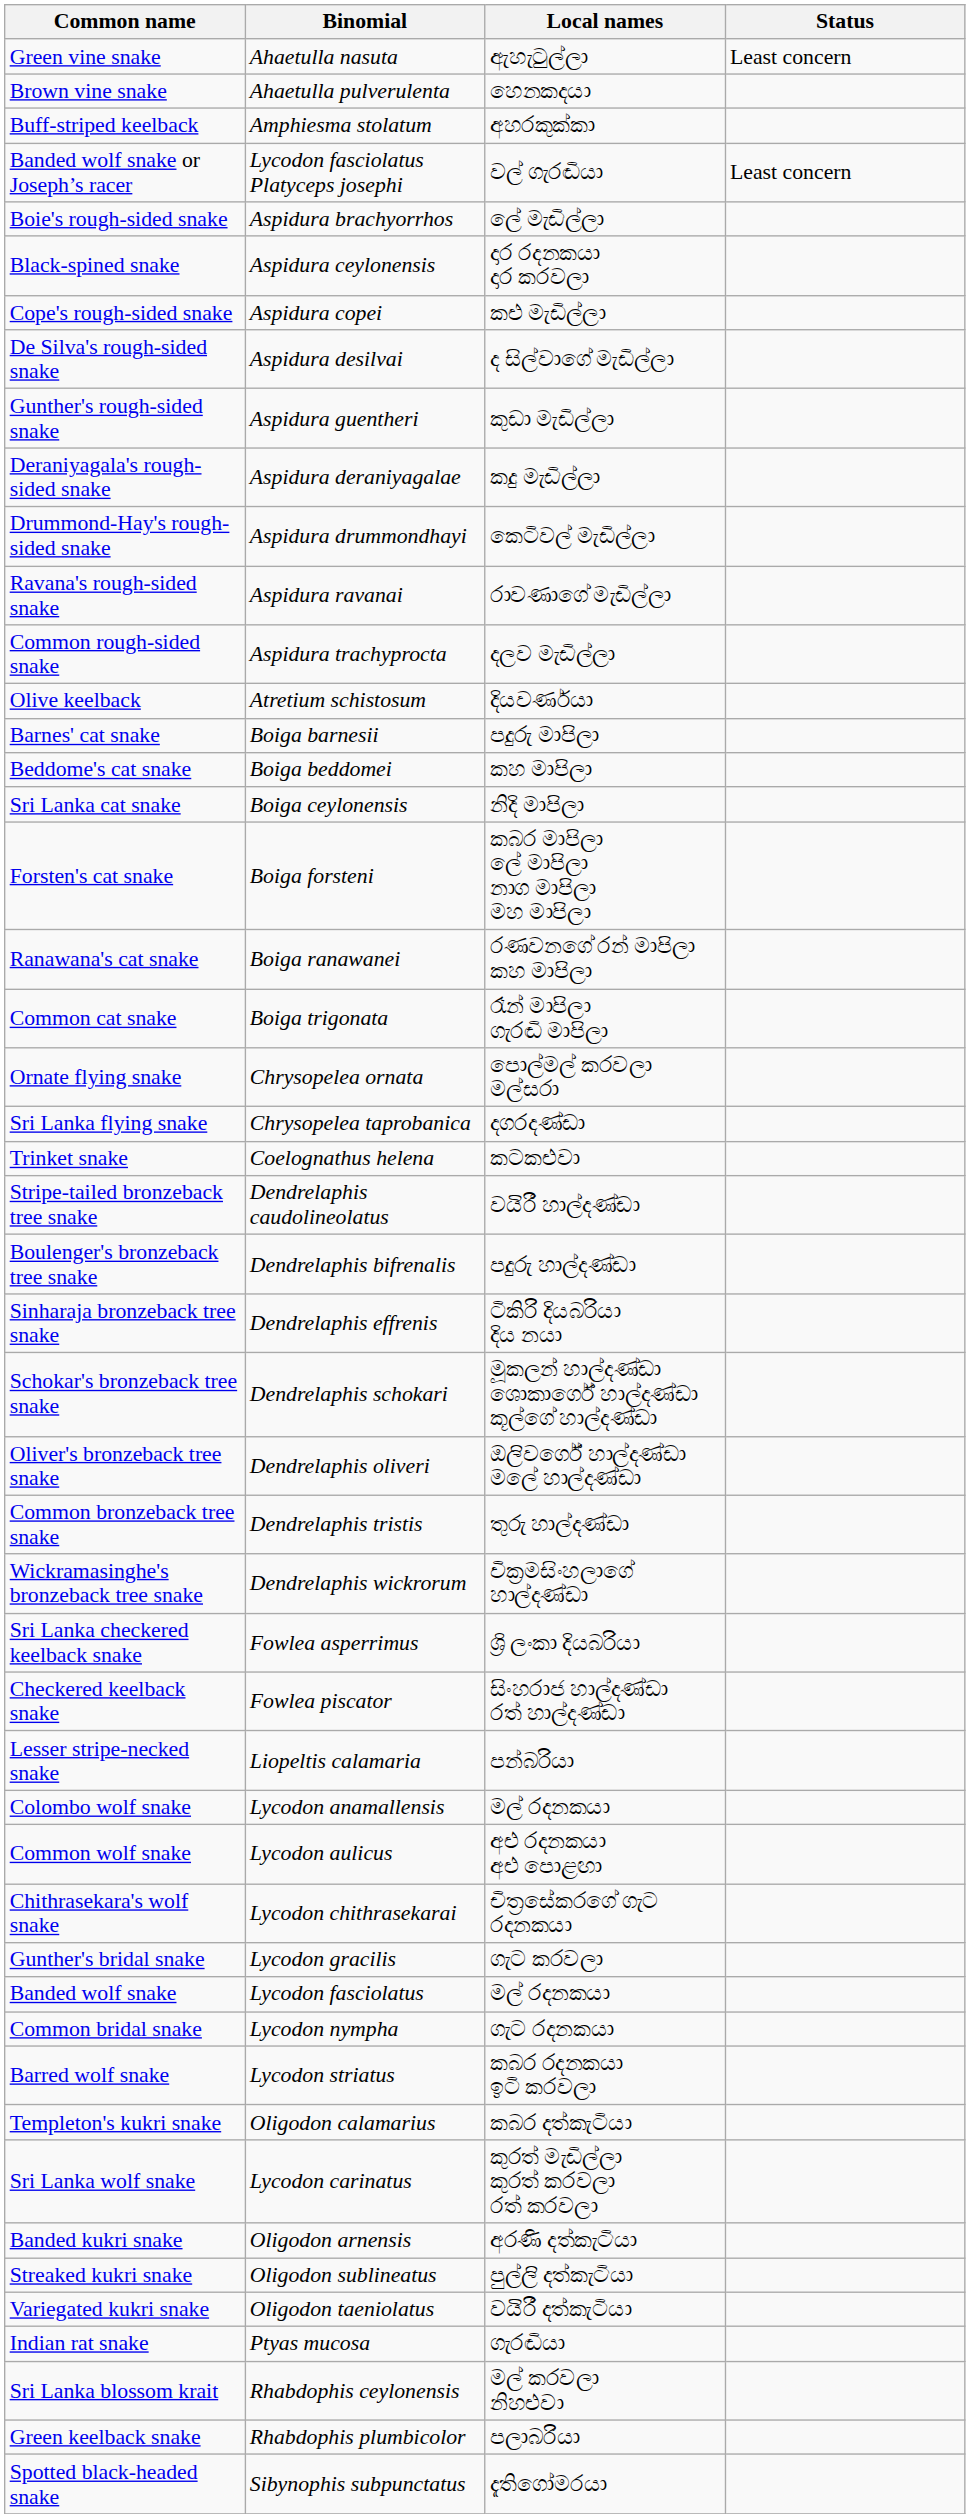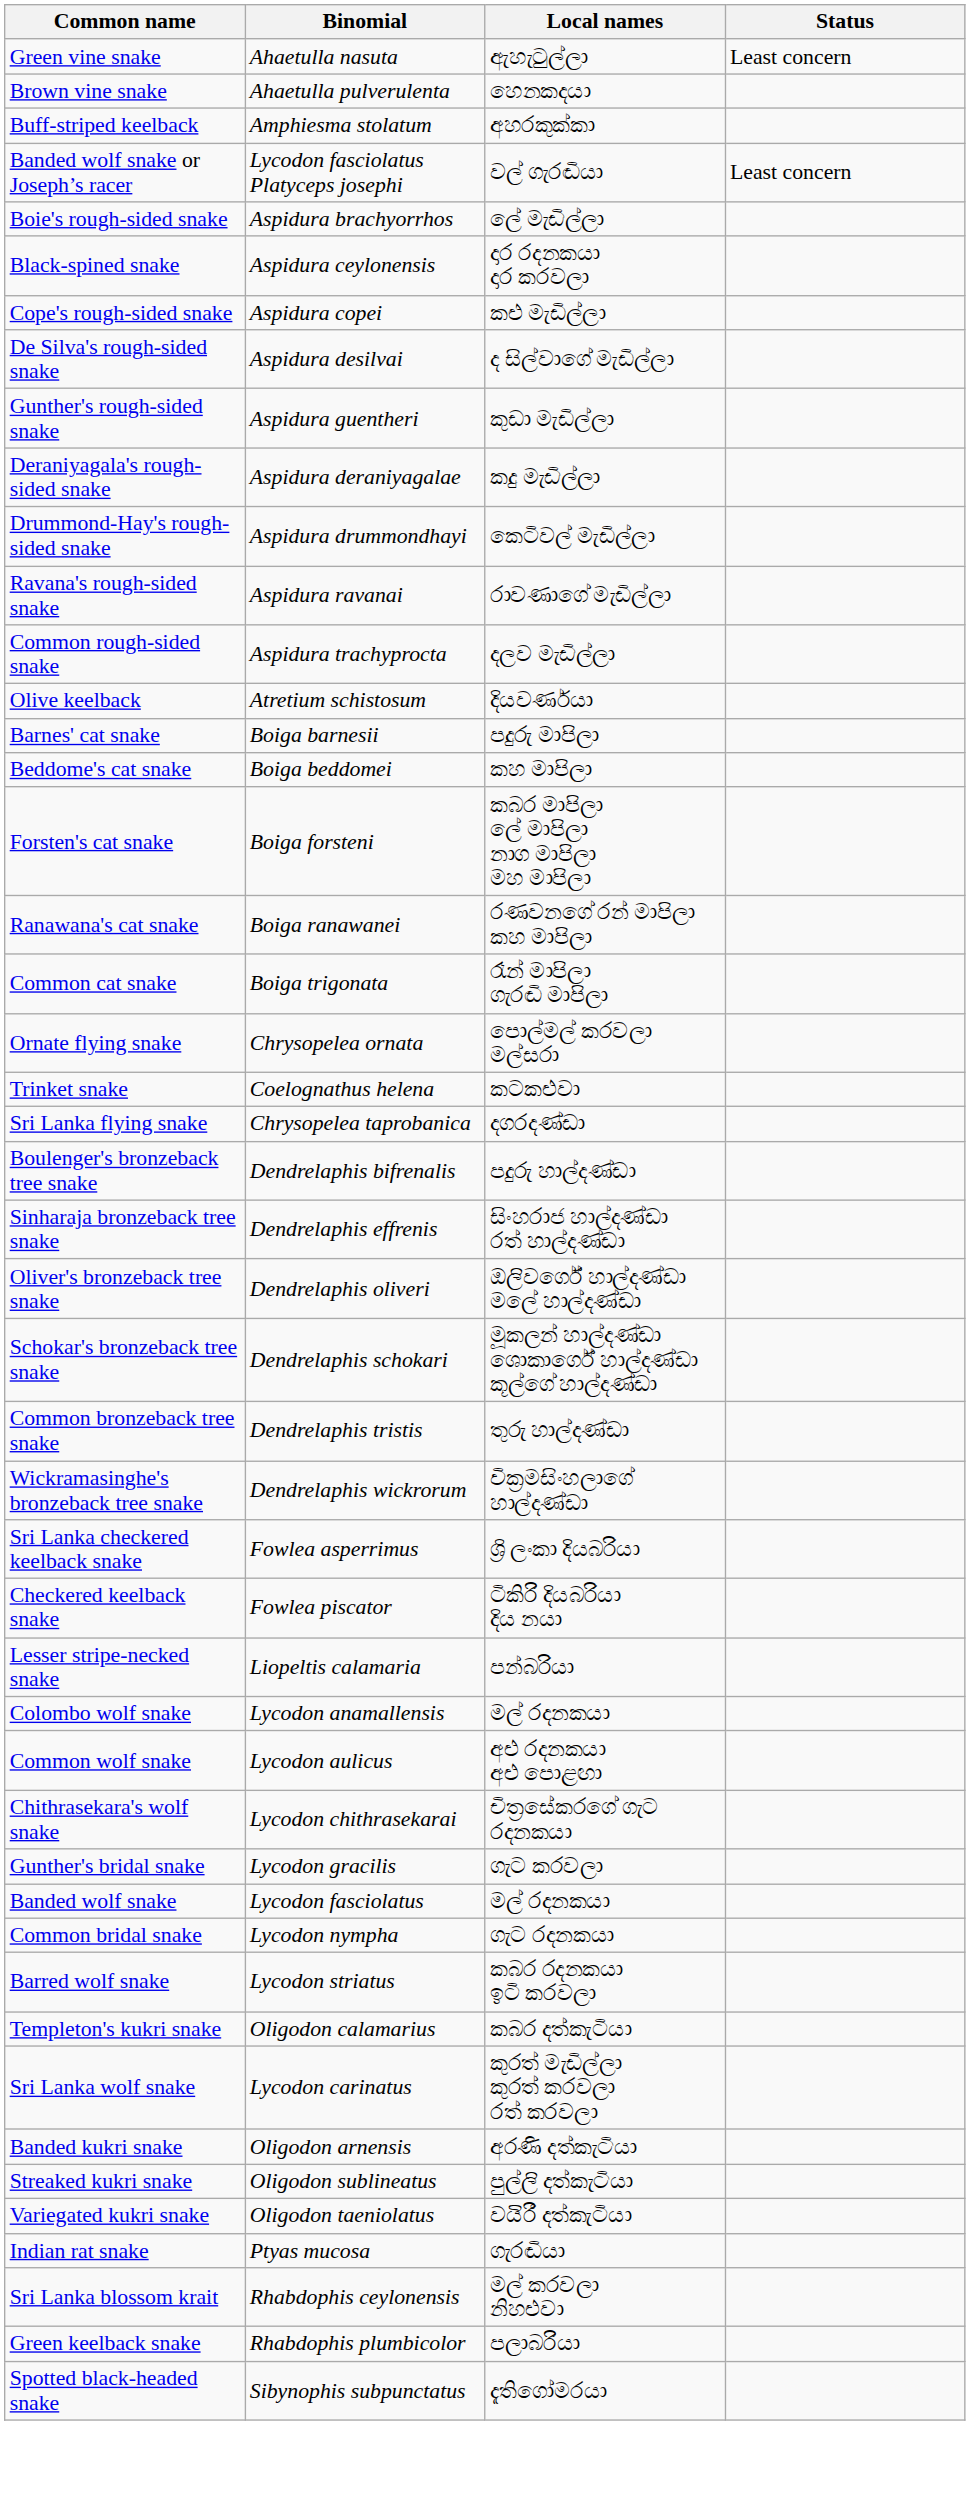- row: (95, 804)
rows swapped: (108, 1123) <-> (69, 1158)
- row: (116, 1204)
(555, 1322) ටිකිරි දියබරියා දිය නයා -> (579, 1229) සිංහරාජ හාල්දණ්ඩා රත් හාල්දණ්ඩා
rows swapped: (116, 1465) <-> (123, 1394)
(579, 1701) සිංහරාජ හාල්දණ්ඩා රත් හාල්දණ්ඩා -> (555, 1607) ටිකිරි දියබරියා දිය නයා
